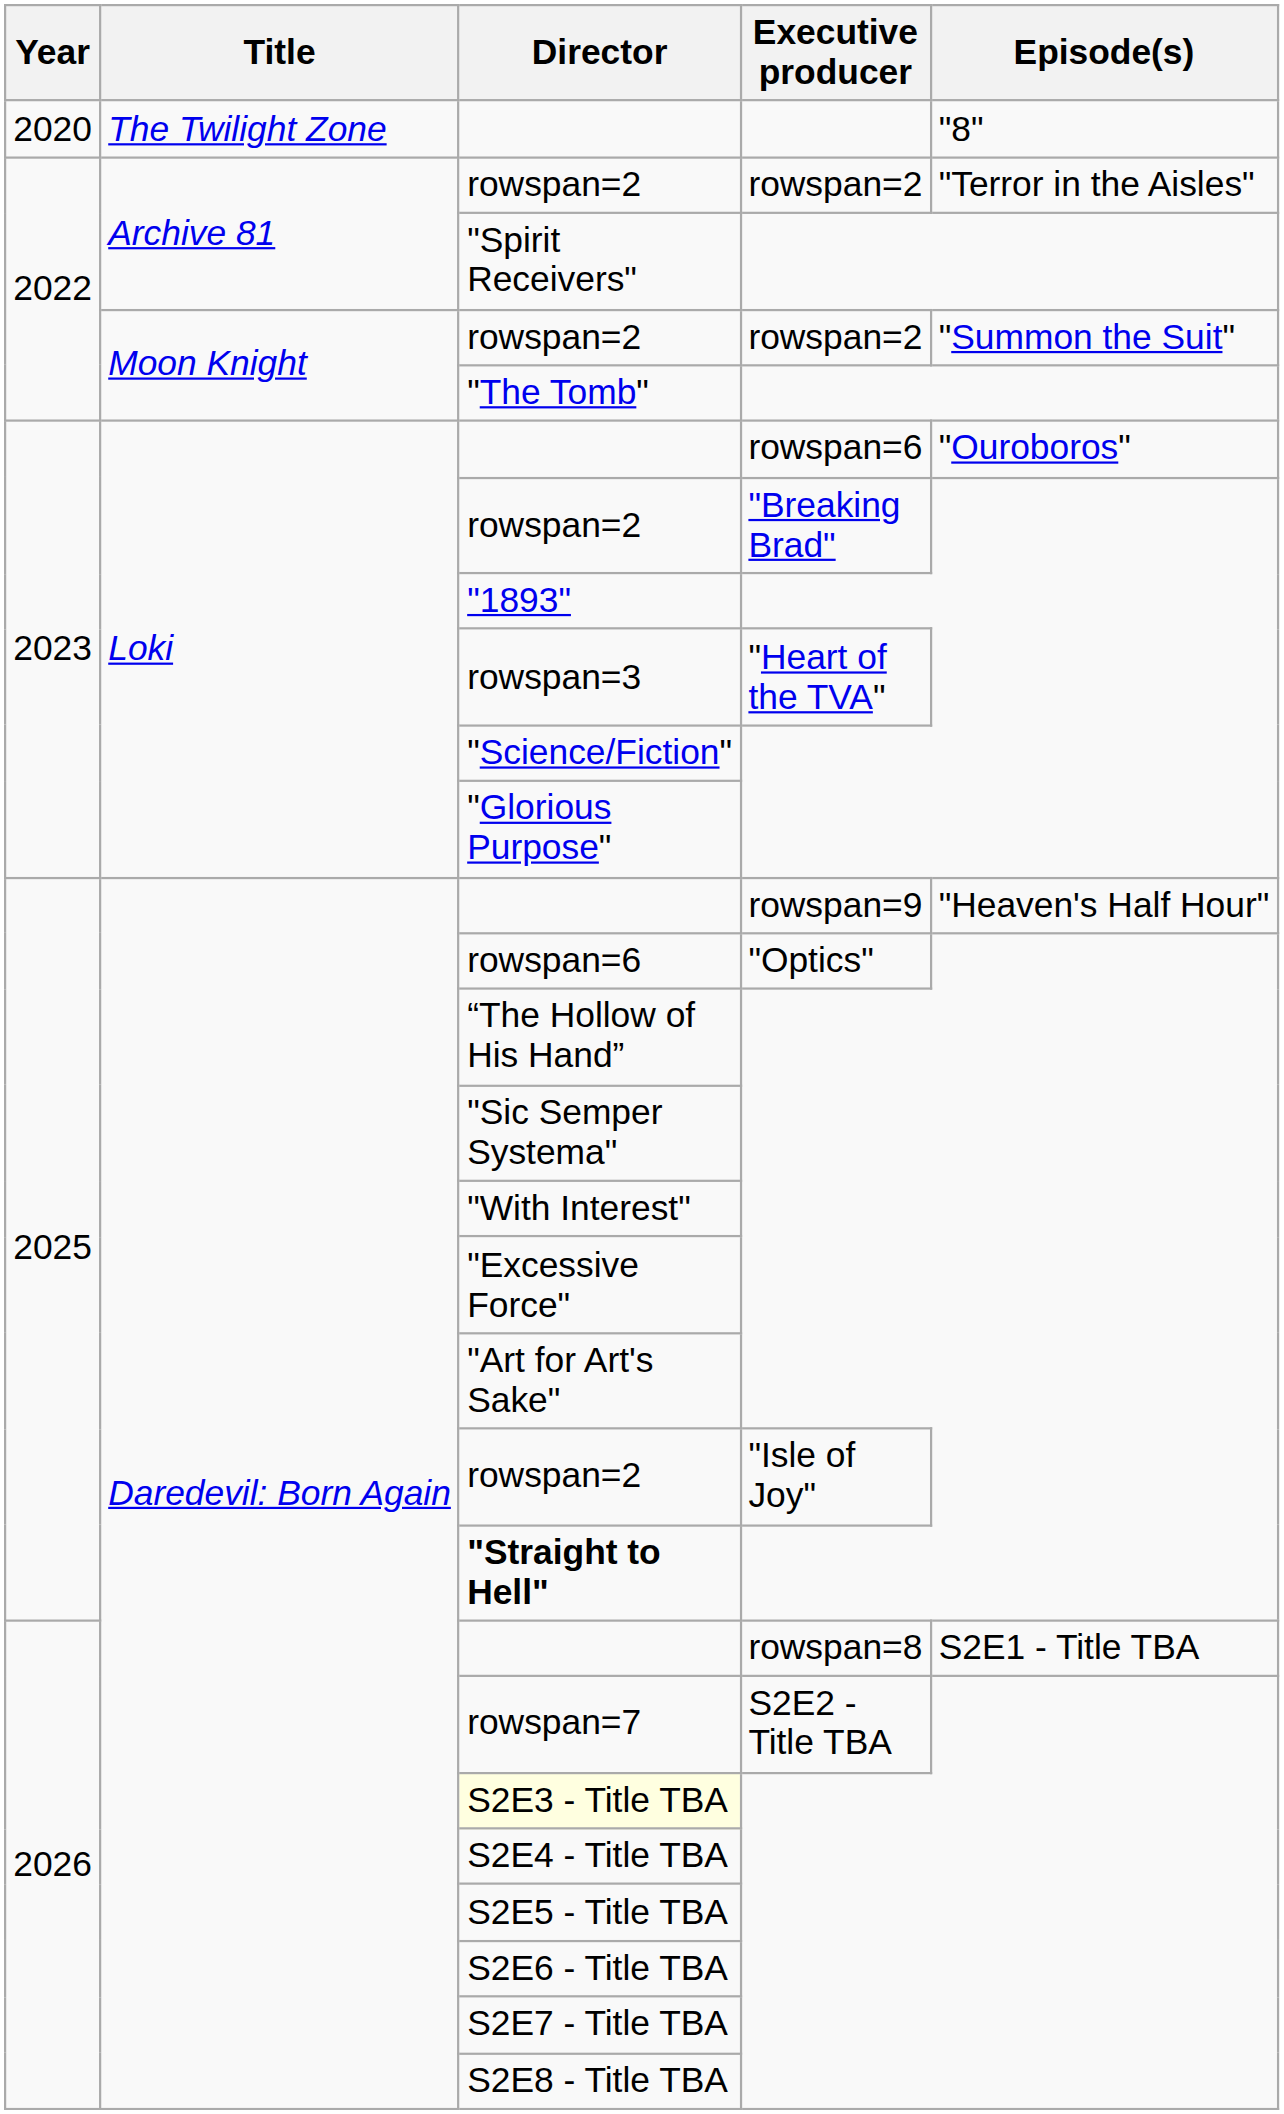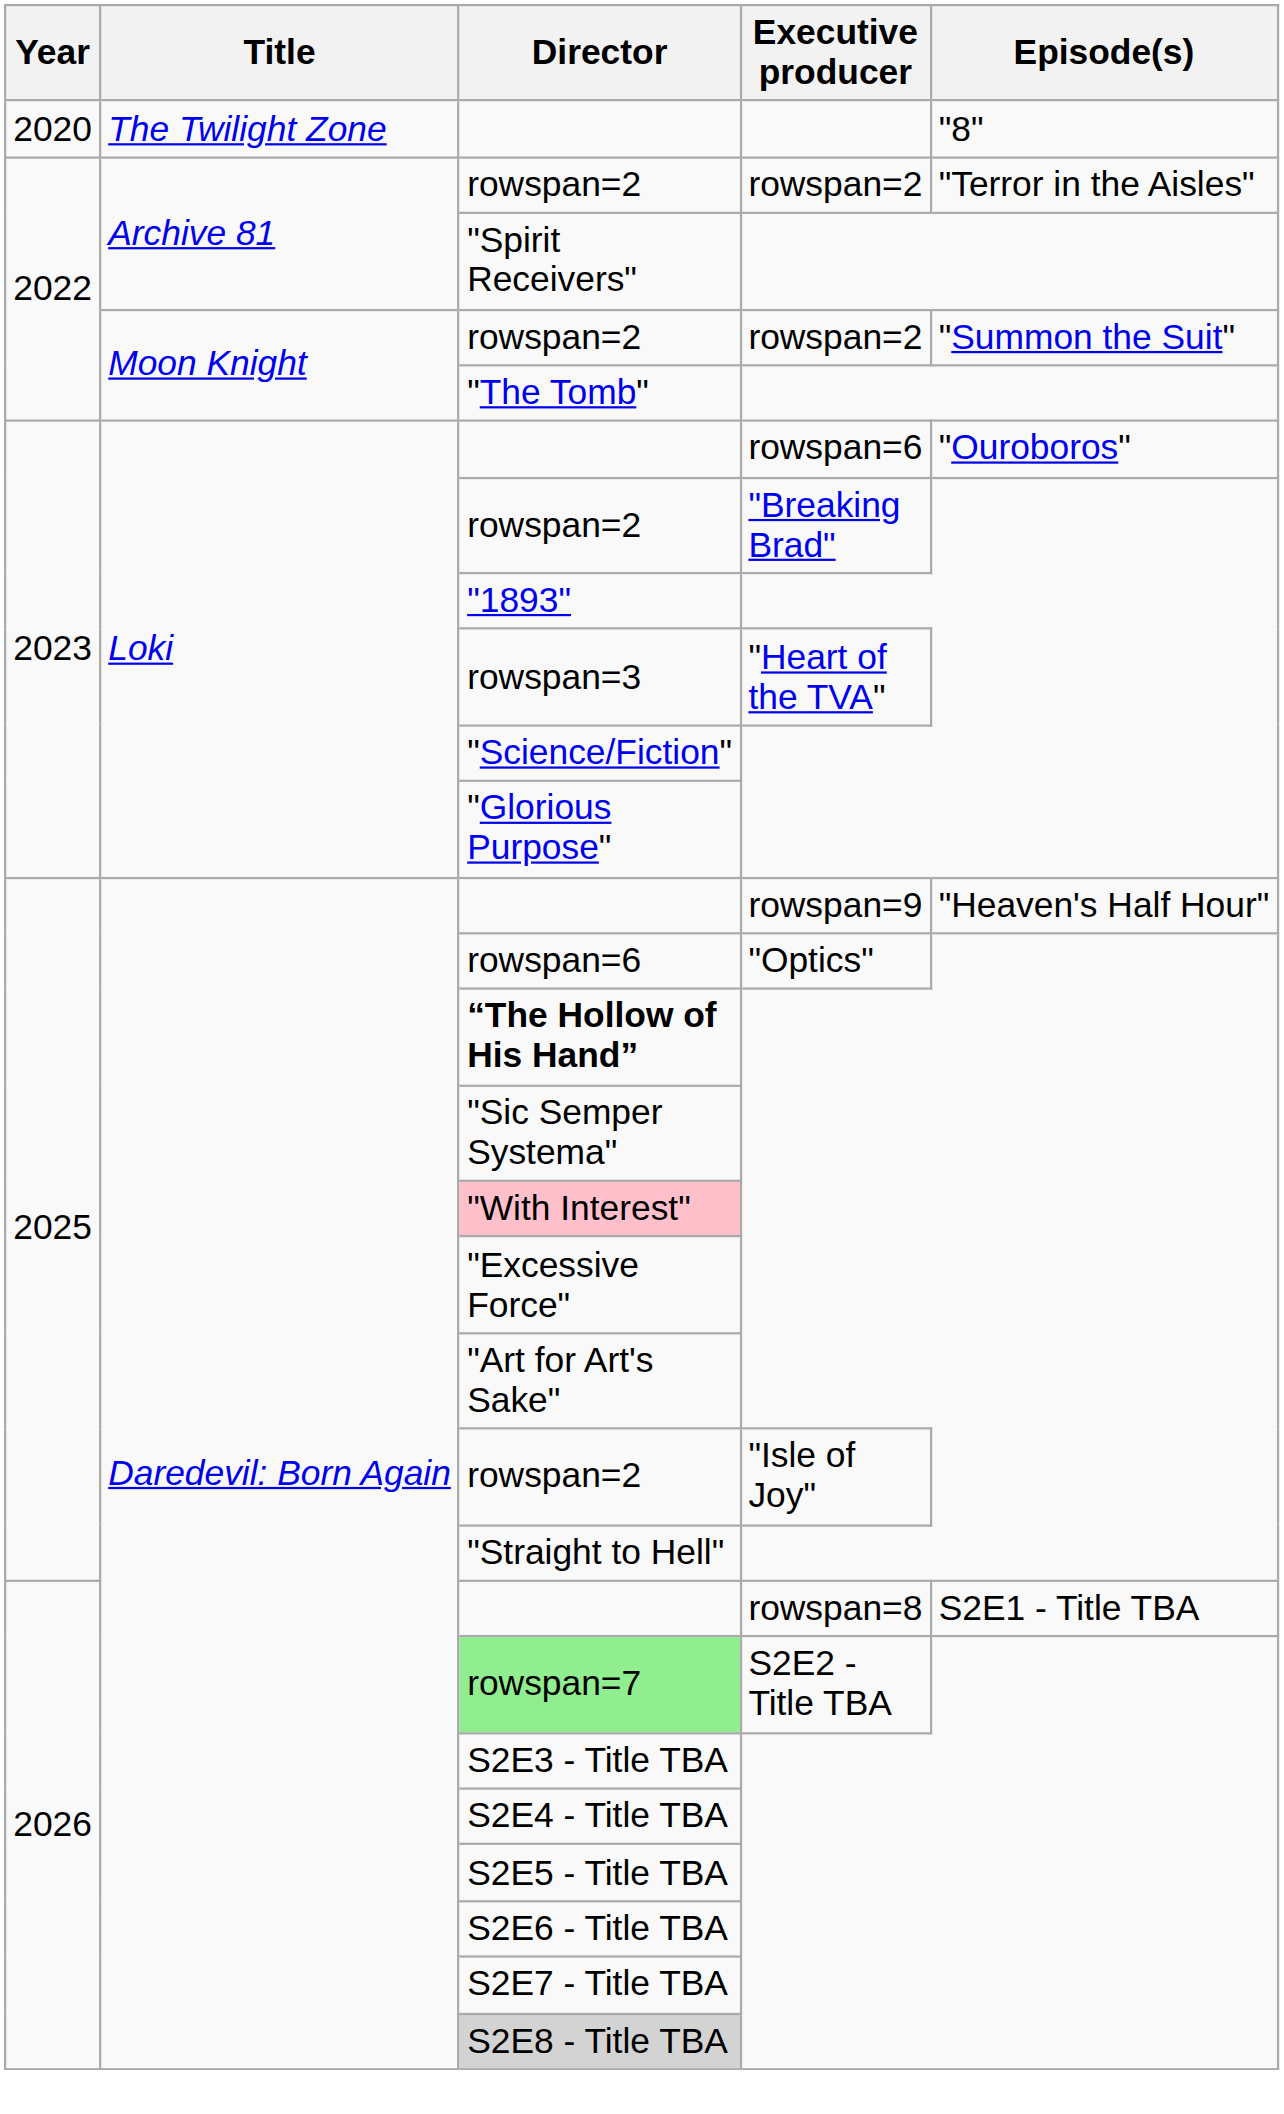(581, 1036) normal -> (592, 1036) bold
(579, 1208) no background -> (579, 1208) pink background
(564, 1571) bold -> (596, 1551) normal
(554, 1723) no background -> (554, 1683) lightgreen background
(598, 1799) lightyellow background -> (598, 1759) no background
(598, 2080) no background -> (598, 2040) lightgrey background
